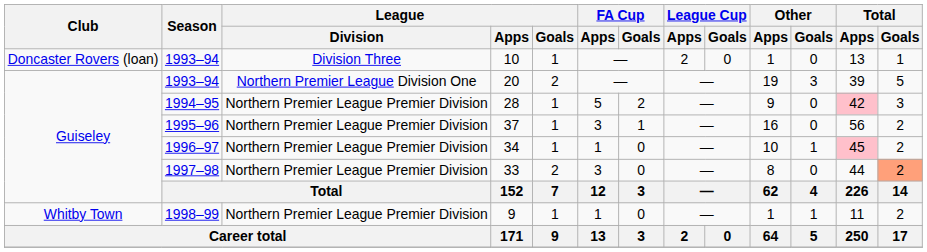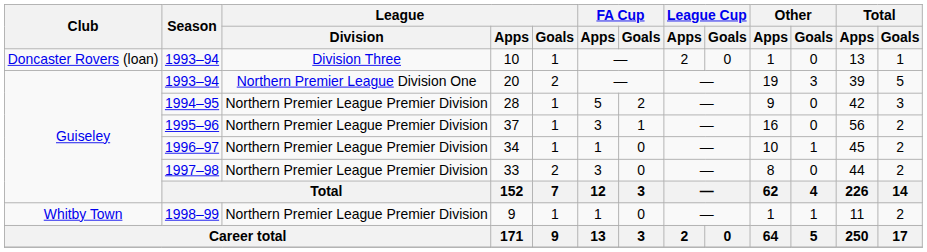(857, 103) pink background -> (857, 103) no background
(857, 147) pink background -> (857, 147) no background
(900, 170) lightsalmon background -> (900, 170) no background
